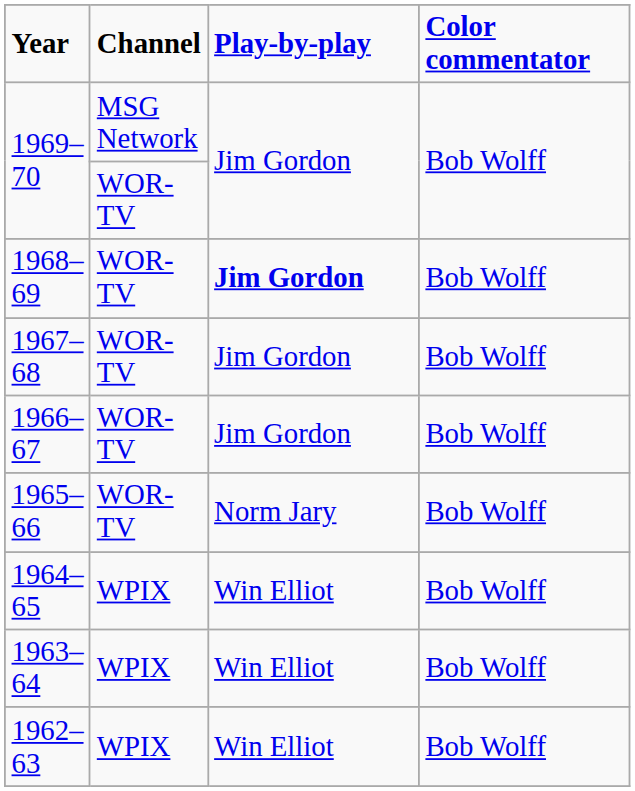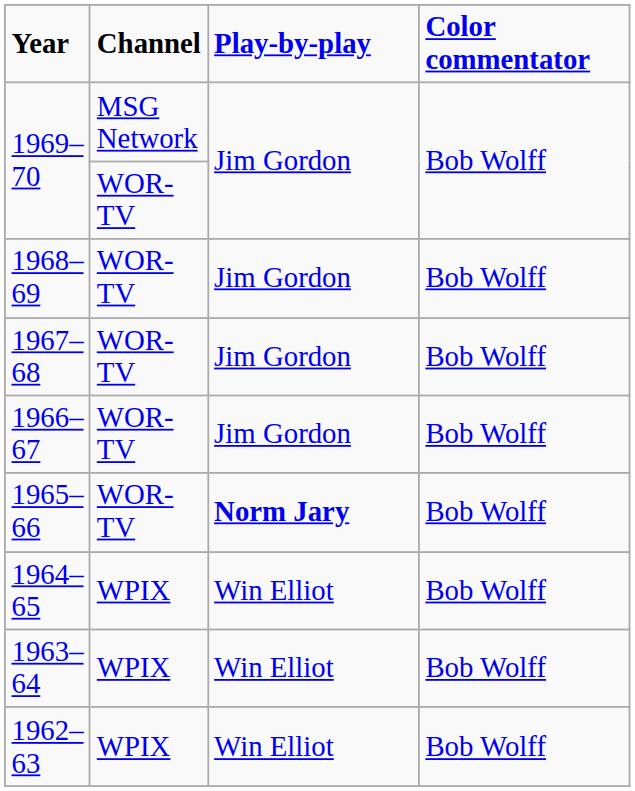(289, 277) bold -> (283, 277) normal
(275, 511) normal -> (282, 511) bold
